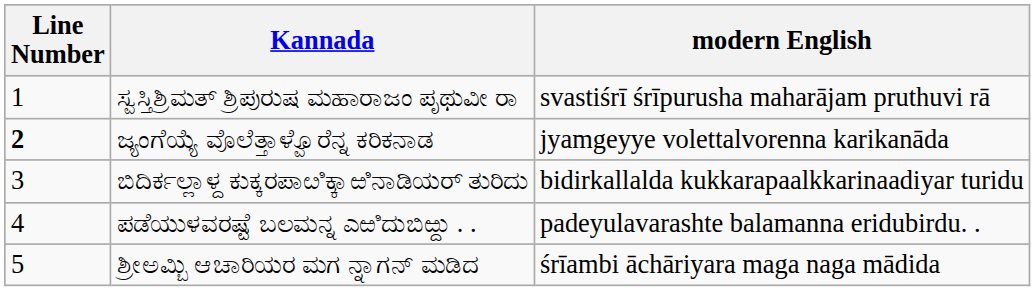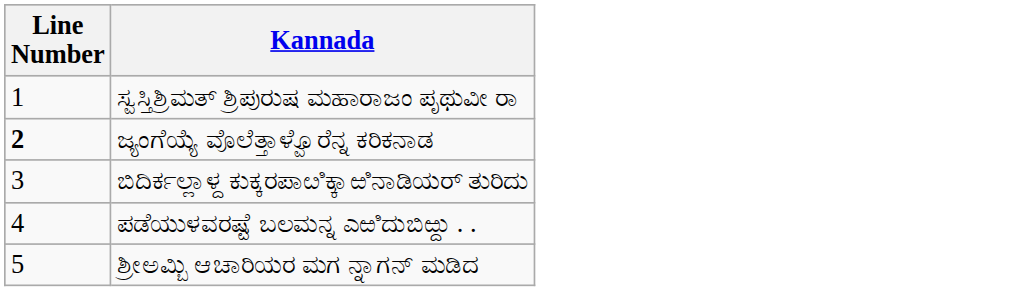- column: (782, 40)
